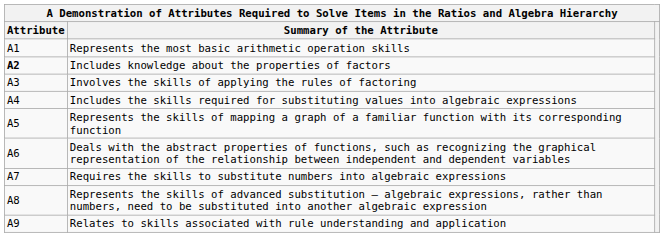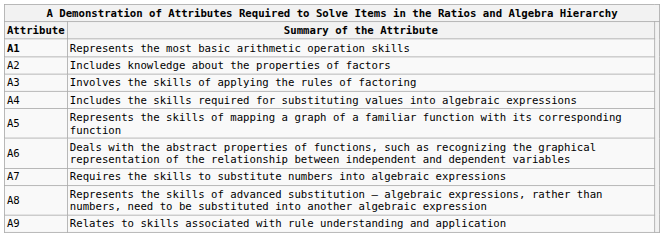(13, 48) normal -> (13, 48) bold
(13, 65) bold -> (13, 65) normal
